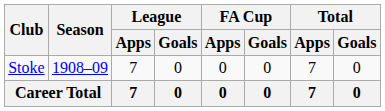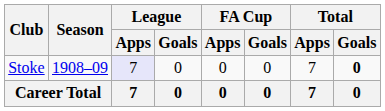(133, 67) no background -> (133, 67) lavender background
(357, 67) normal -> (357, 67) bold
